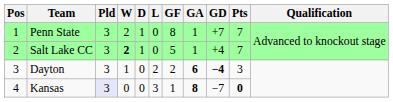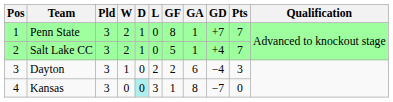(126, 50) bold -> (126, 50) normal
(195, 69) bold -> (195, 69) normal
(218, 69) bold -> (218, 69) normal
(107, 87) lavender background -> (107, 87) no background
(142, 87) no background -> (142, 87) paleturquoise background
(195, 87) bold -> (195, 87) normal
(240, 87) bold -> (240, 87) normal
